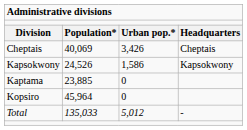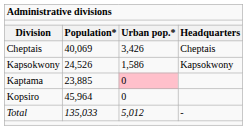(124, 81) no background -> (124, 81) pink background
